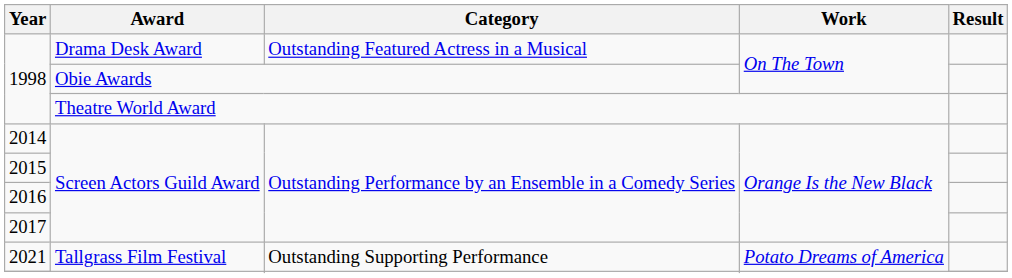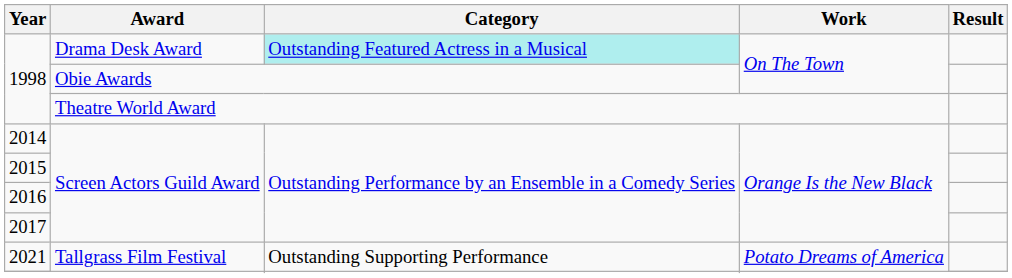(428, 49) no background -> (428, 49) paleturquoise background
